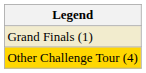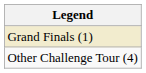(73, 57) gold background -> (73, 57) no background
